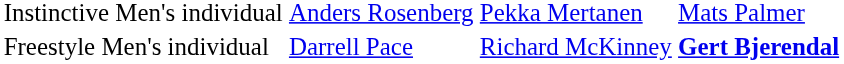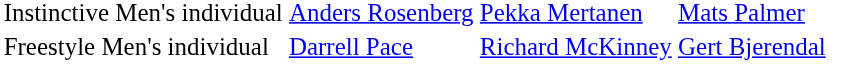(759, 46) bold -> (752, 46) normal
